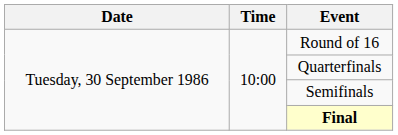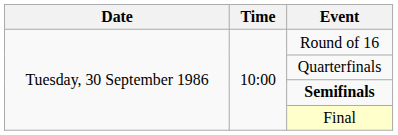(340, 92) normal -> (340, 92) bold
(340, 117) bold -> (340, 117) normal
